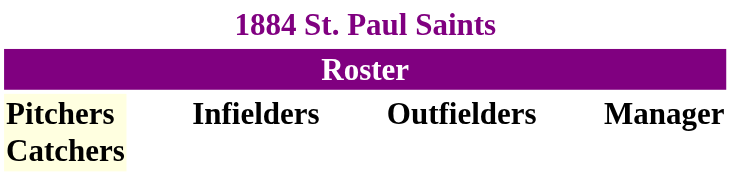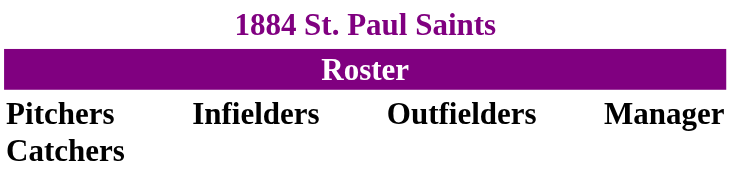(65, 132) lightyellow background -> (65, 132) no background
